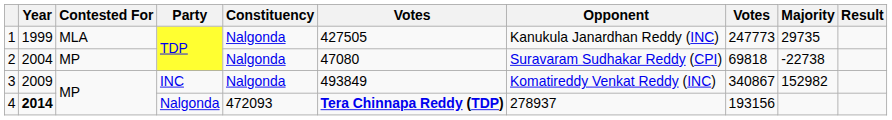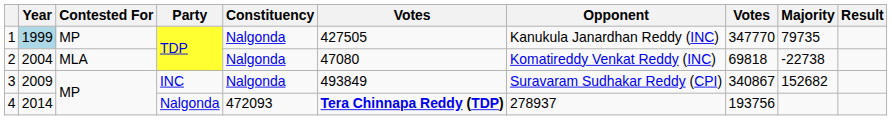(37, 37) no background -> (37, 37) lightblue background
(74, 37) MLA -> (70, 37) MP
(752, 37) 247773 -> (752, 37) 347770
(801, 37) 29735 -> (801, 37) 79735
(70, 59) MP -> (74, 59) MLA
(616, 59) Suravaram Sudhakar Reddy (CPI) -> (613, 59) Komatireddy Venkat Reddy (INC)
(613, 81) Komatireddy Venkat Reddy (INC) -> (616, 81) Suravaram Sudhakar Reddy (CPI)
(805, 81) 152982 -> (805, 81) 152682
(37, 103) bold -> (37, 103) normal
(752, 103) 193156 -> (752, 103) 193756
